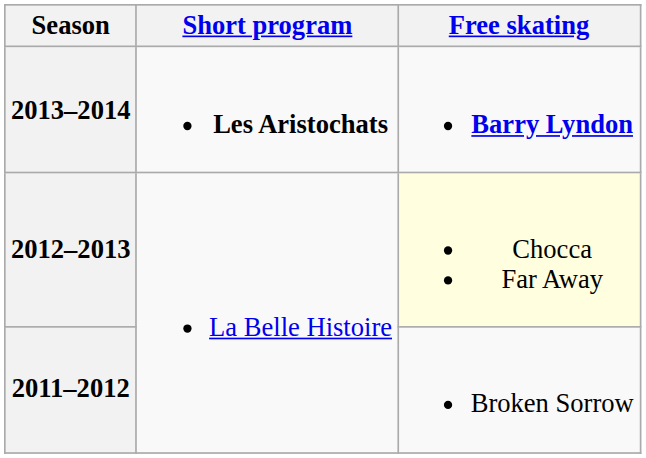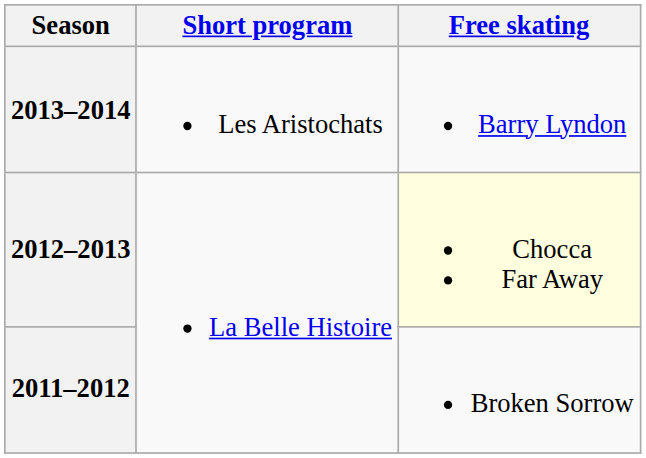(267, 124) bold -> (267, 124) normal
(519, 124) bold -> (519, 124) normal
